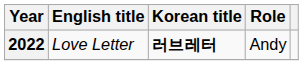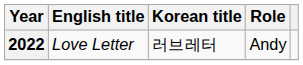(185, 44) bold -> (185, 44) normal
